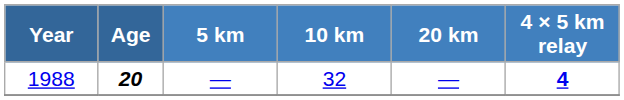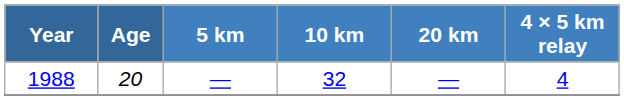(131, 79) bold -> (131, 79) normal
(563, 79) bold -> (563, 79) normal
